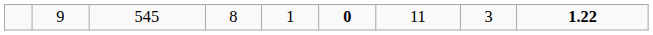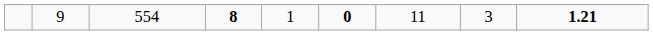(147, 17) 545 -> (147, 17) 554
(233, 17) normal -> (233, 17) bold
(583, 17) 1.22 -> (583, 17) 1.21
